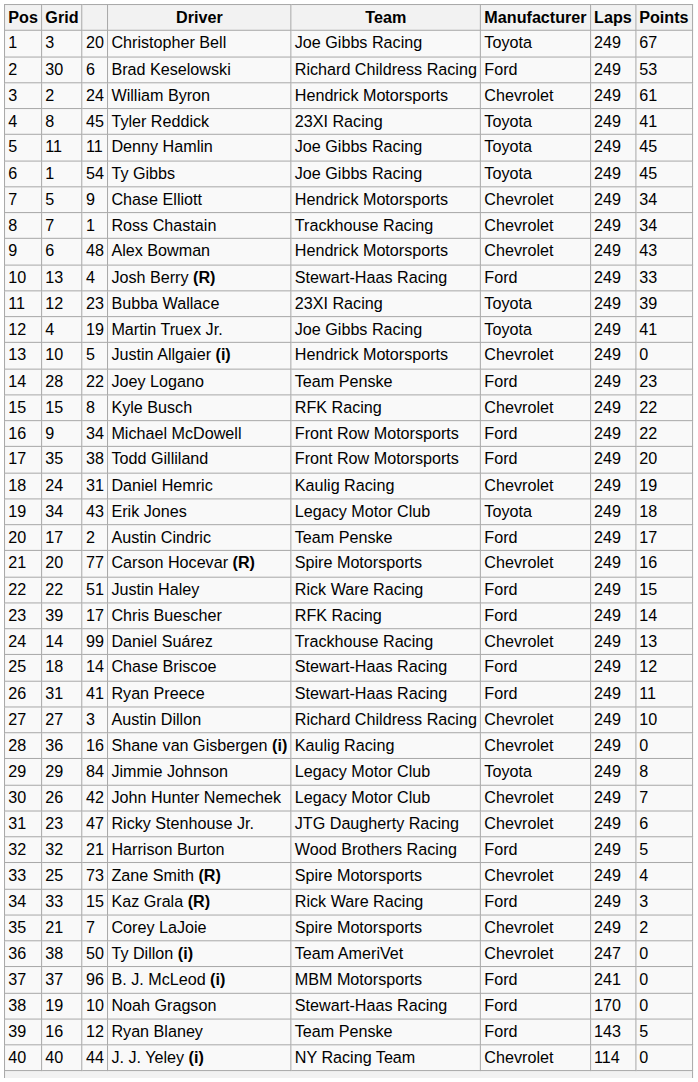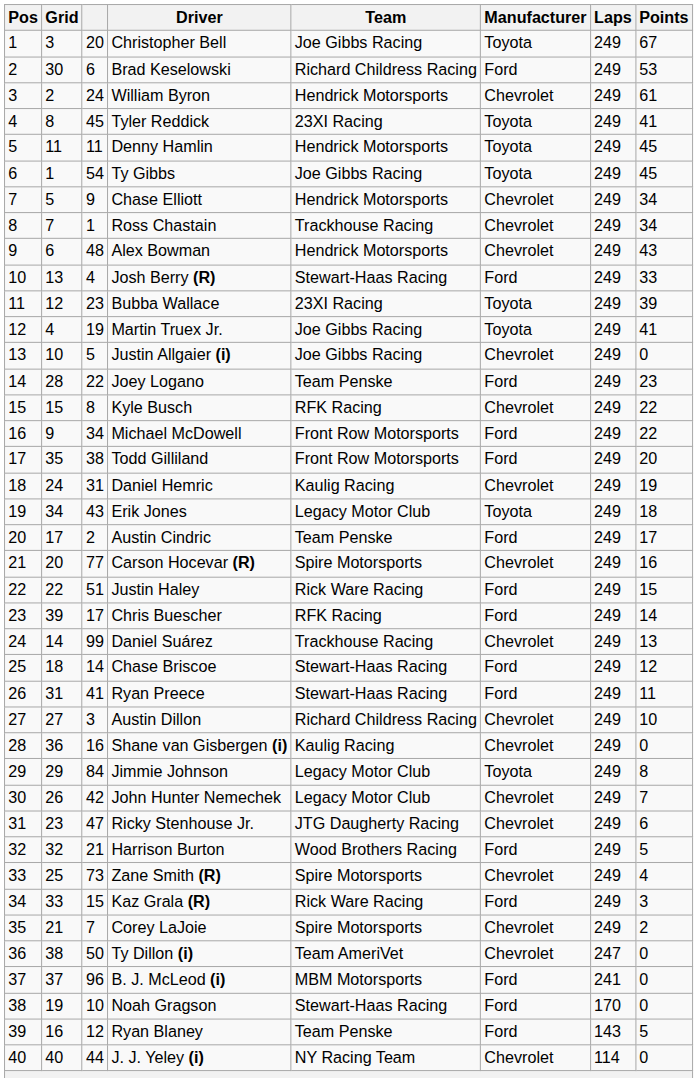(358, 147) Joe Gibbs Racing -> (371, 147) Hendrick Motorsports
(371, 355) Hendrick Motorsports -> (358, 355) Joe Gibbs Racing
